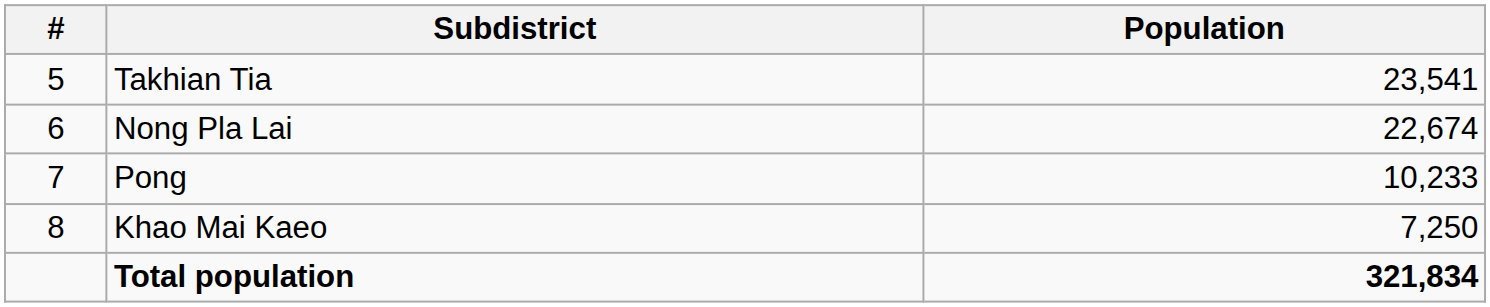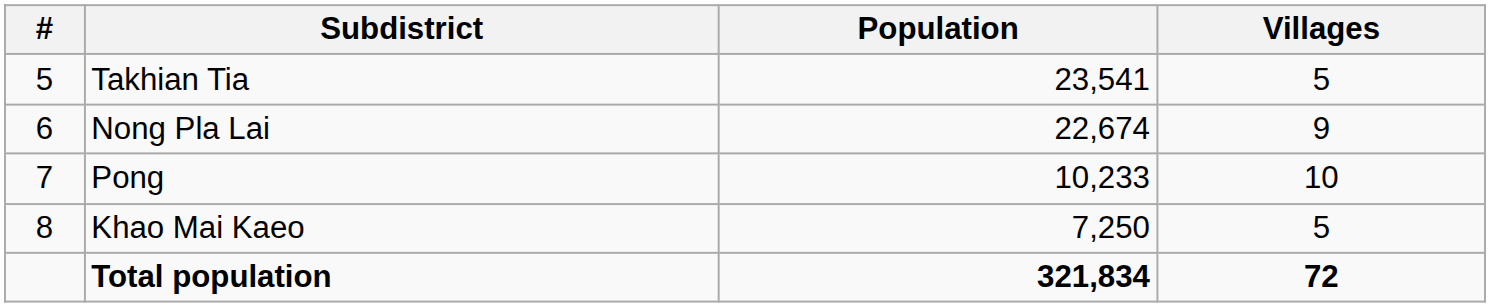+ column: (1321, 29)
